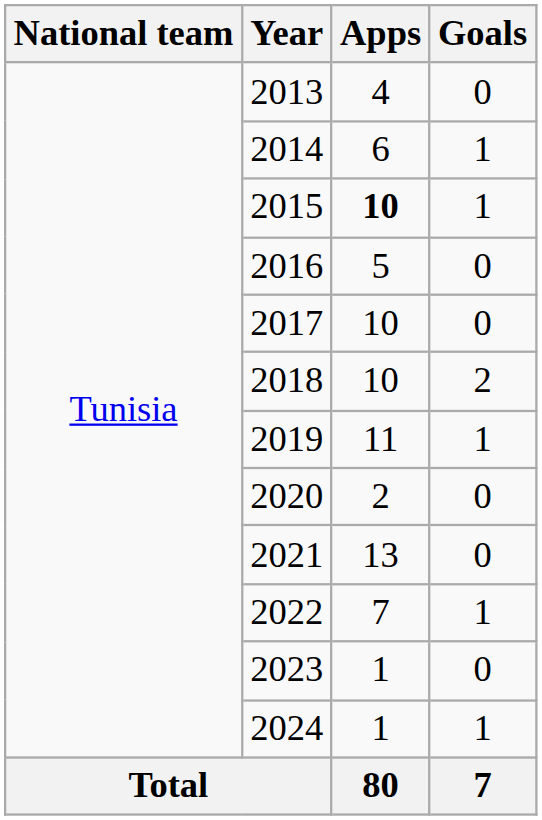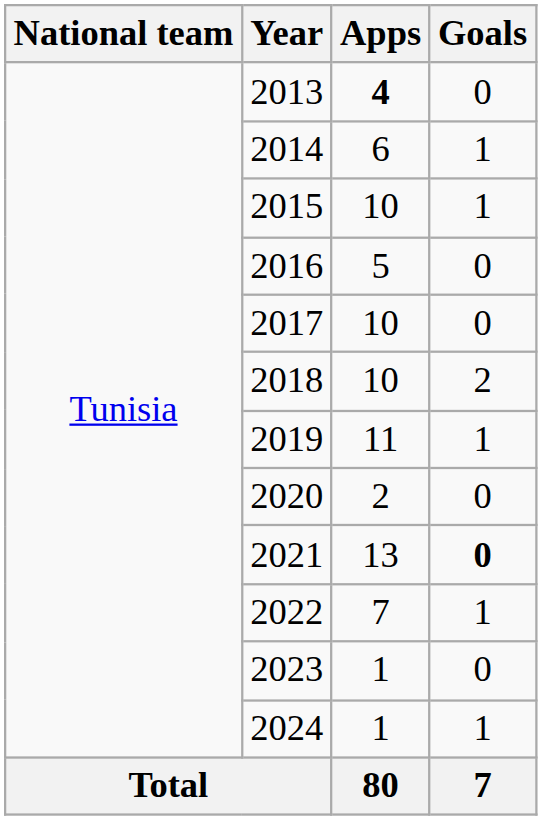(381, 91) normal -> (381, 91) bold
(381, 206) bold -> (381, 206) normal
(483, 554) normal -> (483, 554) bold
